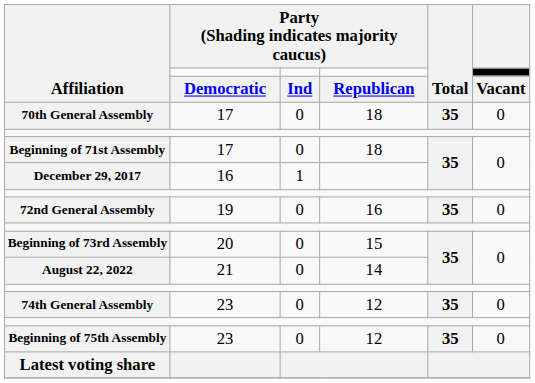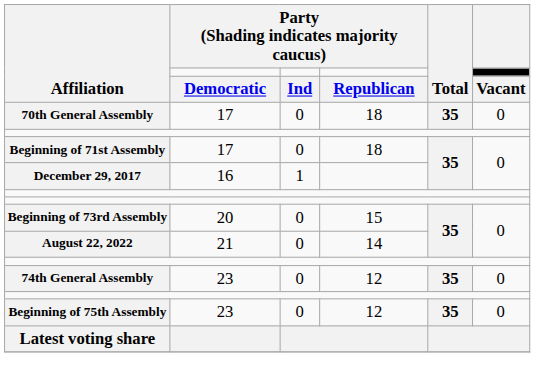- row: (87, 210)
